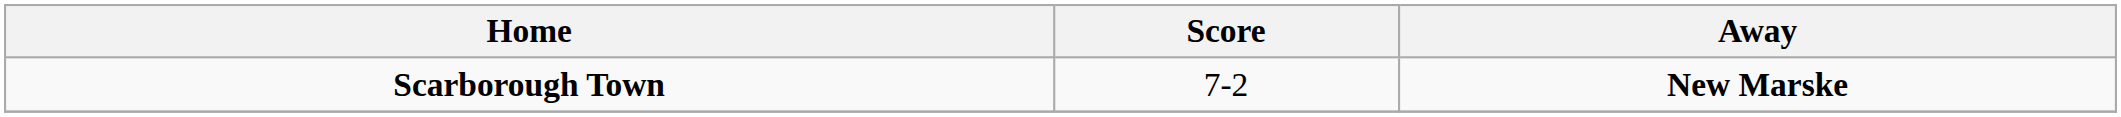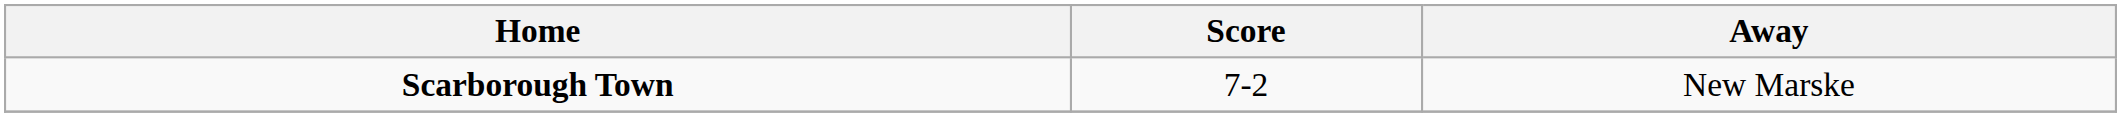(1758, 84) bold -> (1769, 84) normal
